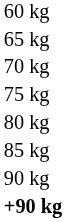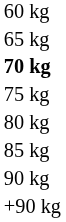(27, 66) normal -> (27, 66) bold
(33, 206) bold -> (32, 206) normal
